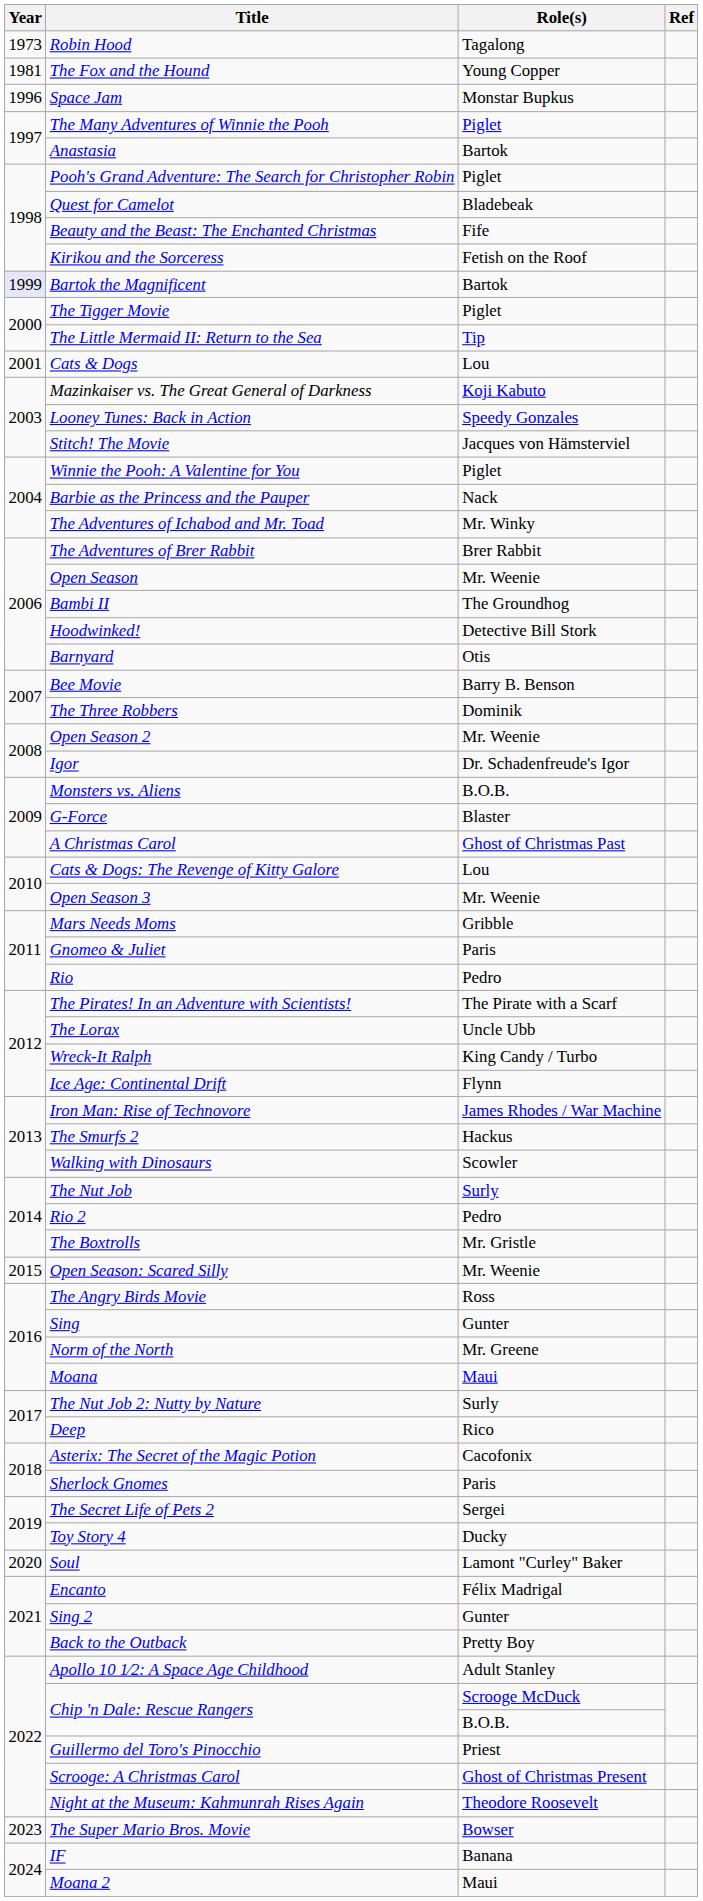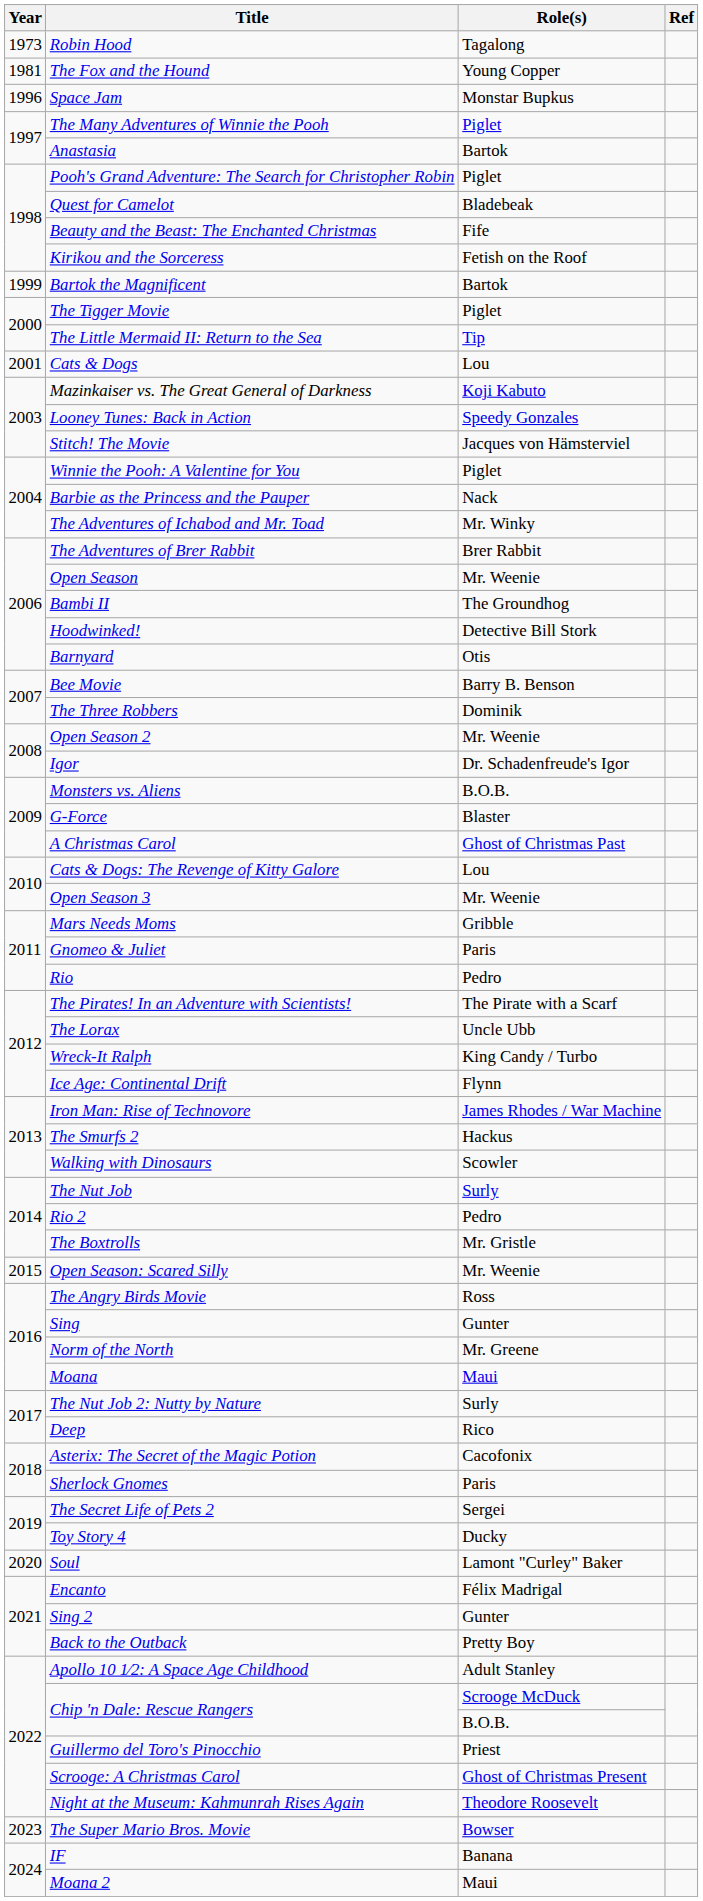(25, 284) lavender background -> (25, 284) no background
